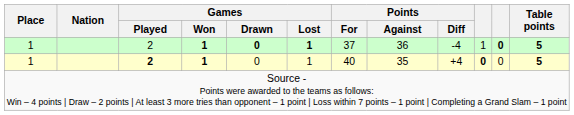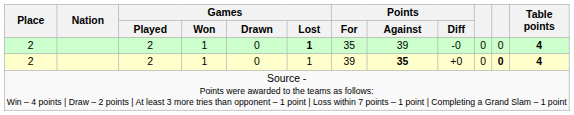(31, 45) 1 -> (31, 45) 2
(204, 45) bold -> (204, 45) normal
(257, 45) bold -> (257, 45) normal
(349, 45) 37 -> (349, 45) 35
(402, 45) 36 -> (402, 45) 39
(456, 45) -4 -> (456, 45) -0
(483, 45) 1 -> (483, 45) 0
(501, 45) bold -> (501, 45) normal
(539, 45) 5 -> (539, 45) 4
(31, 62) 1 -> (31, 62) 2
(150, 62) bold -> (150, 62) normal
(204, 62) bold -> (204, 62) normal
(349, 62) 40 -> (349, 62) 39
(402, 62) normal -> (402, 62) bold
(456, 62) +4 -> (456, 62) +0
(483, 62) bold -> (483, 62) normal
(501, 62) normal -> (501, 62) bold
(539, 62) 5 -> (539, 62) 4
